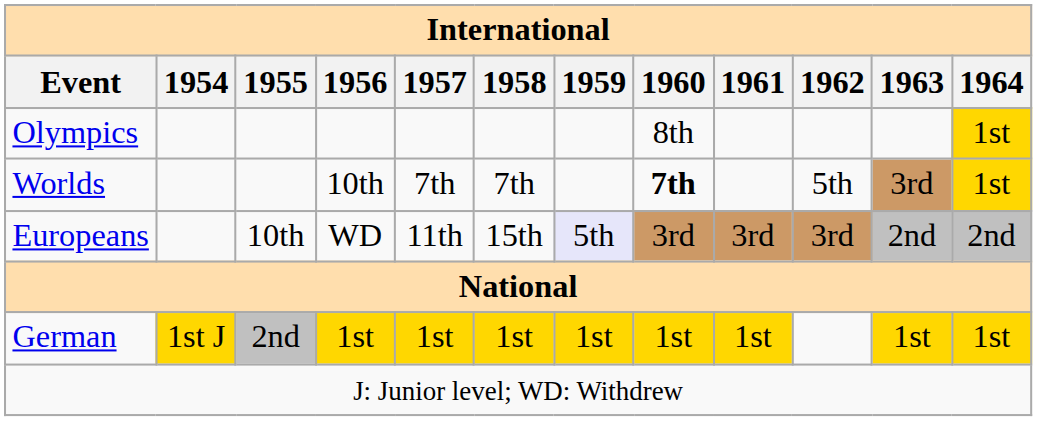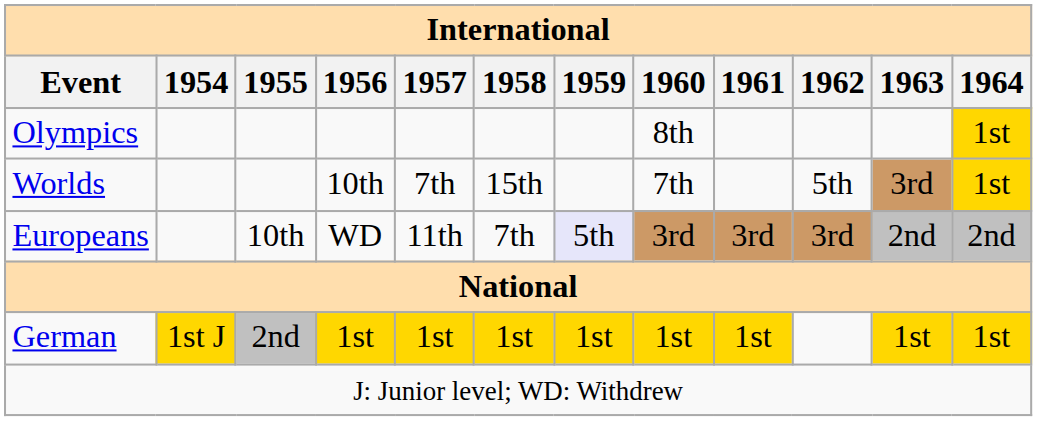(514, 183) 7th -> (514, 183) 15th
(673, 183) bold -> (673, 183) normal
(514, 235) 15th -> (514, 235) 7th
